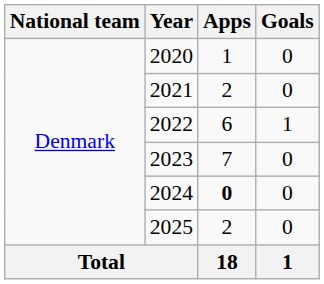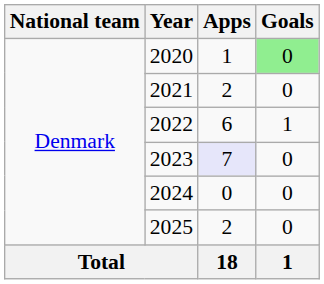(287, 55) no background -> (287, 55) lightgreen background
(227, 158) no background -> (227, 158) lavender background
(227, 192) bold -> (227, 192) normal
